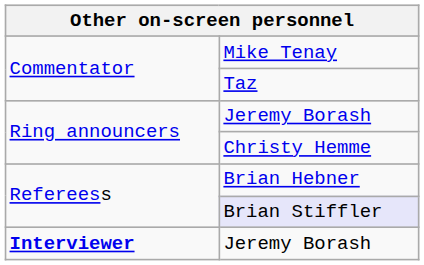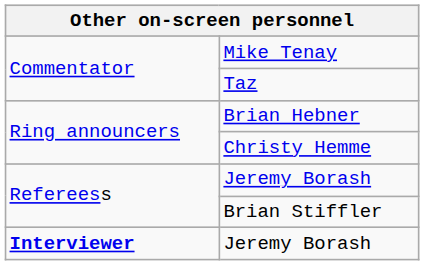(297, 116) Jeremy Borash -> (292, 116) Brian Hebner
(292, 180) Brian Hebner -> (297, 180) Jeremy Borash
(303, 212) lavender background -> (303, 212) no background
